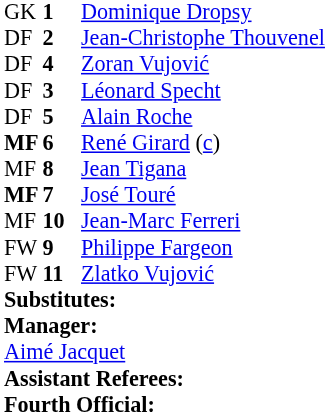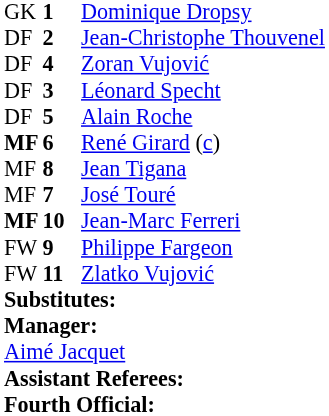(21, 195) bold -> (20, 195) normal
(20, 221) normal -> (21, 221) bold
